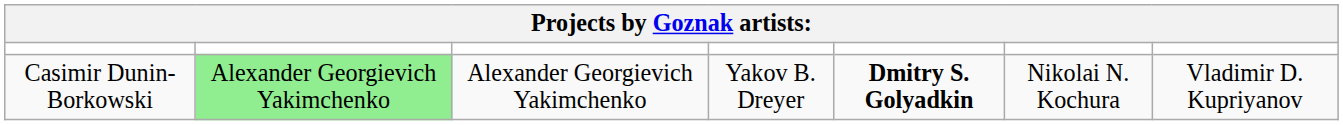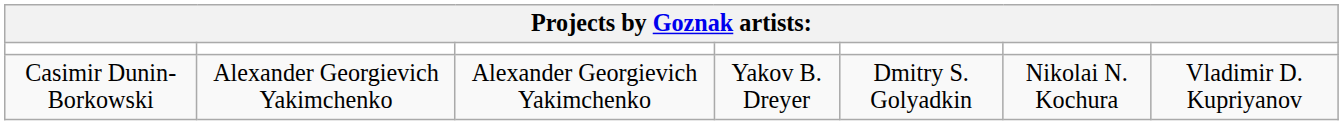(324, 86) lightgreen background -> (326, 86) no background
(919, 86) bold -> (921, 86) normal
